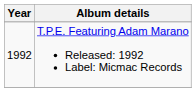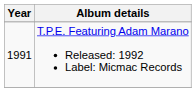(19, 54) 1992 -> (19, 54) 1991
